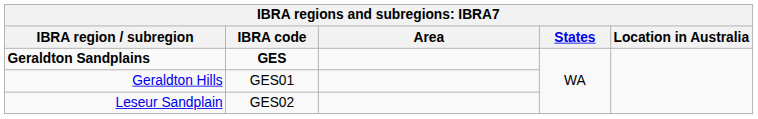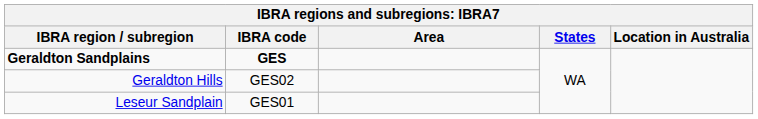(272, 80) GES01 -> (272, 80) GES02
(272, 102) GES02 -> (272, 102) GES01
